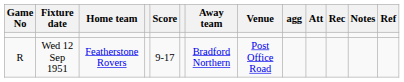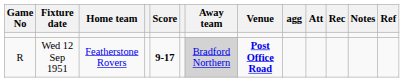(165, 57) normal -> (165, 57) bold
(211, 57) no background -> (211, 57) lightgrey background
(260, 57) normal -> (260, 57) bold
